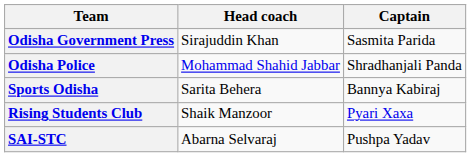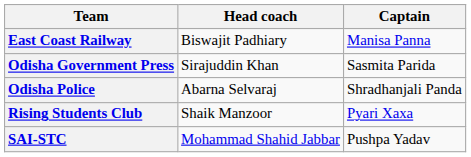+ row: (70, 40)
(261, 65) Mohammad Shahid Jabbar -> (229, 89) Abarna Selvaraj
- row: (53, 89)
(229, 138) Abarna Selvaraj -> (261, 138) Mohammad Shahid Jabbar
